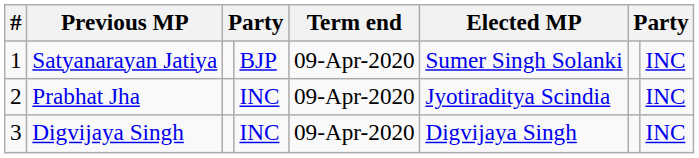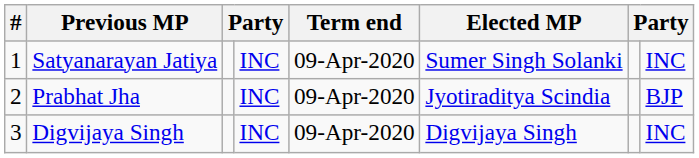(258, 59) BJP -> (259, 59) INC
(665, 96) INC -> (664, 96) BJP
